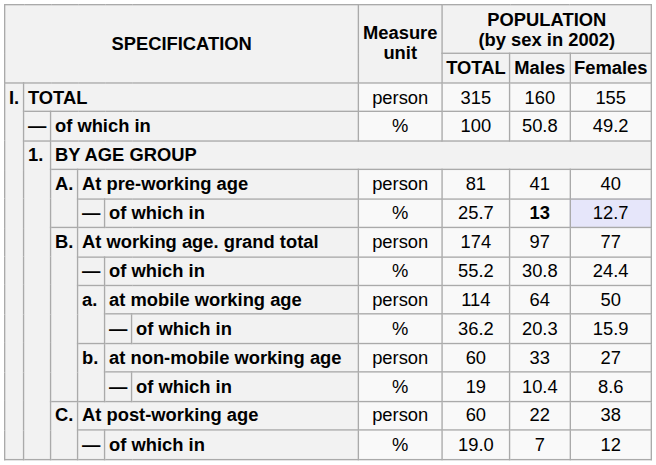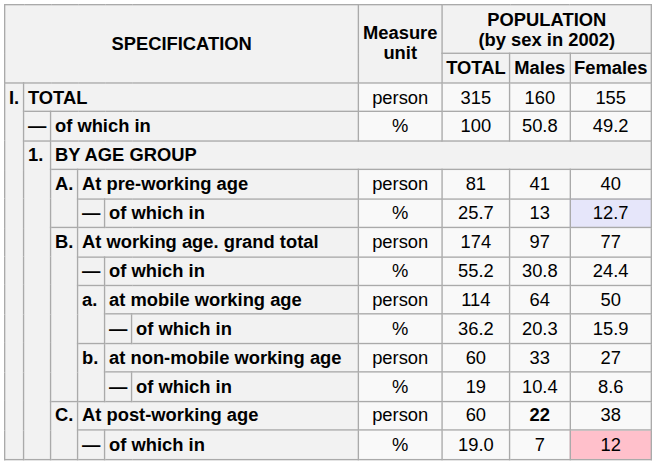(540, 213) bold -> (540, 213) normal
(540, 415) normal -> (540, 415) bold
(611, 444) no background -> (611, 444) pink background
